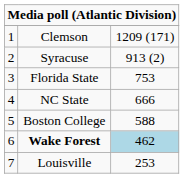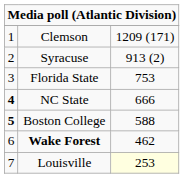(11, 99) normal -> (11, 99) bold
(11, 120) normal -> (11, 120) bold
(145, 141) lightblue background -> (145, 141) no background
(145, 162) no background -> (145, 162) lightyellow background
